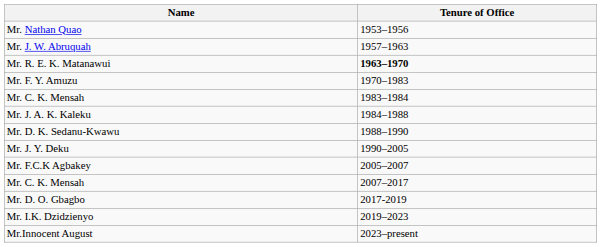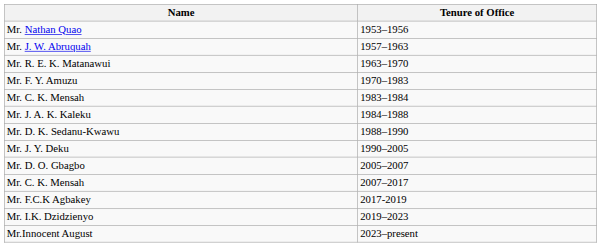(384, 64) bold -> (384, 64) normal
(49, 166) Mr. F.C.K Agbakey -> (46, 166) Mr. D. O. Gbagbo
(46, 200) Mr. D. O. Gbagbo -> (49, 200) Mr. F.C.K Agbakey
